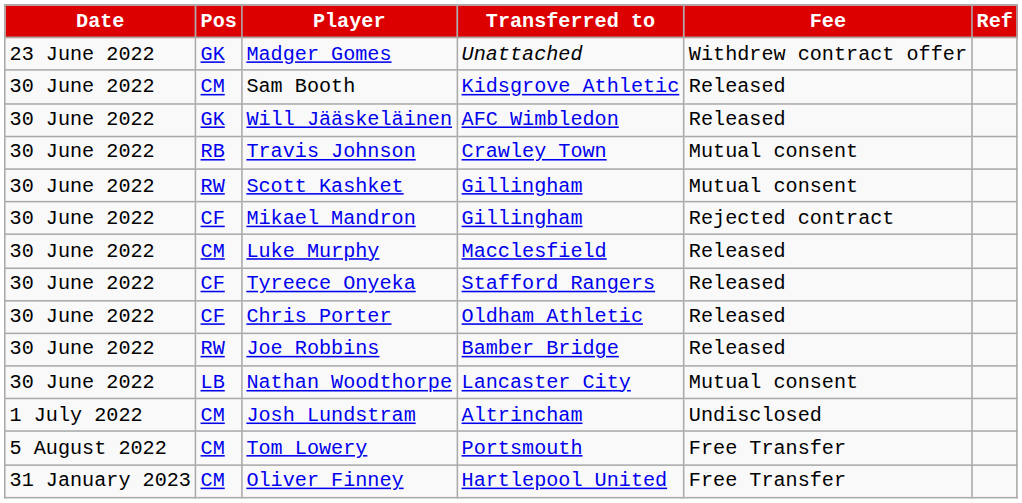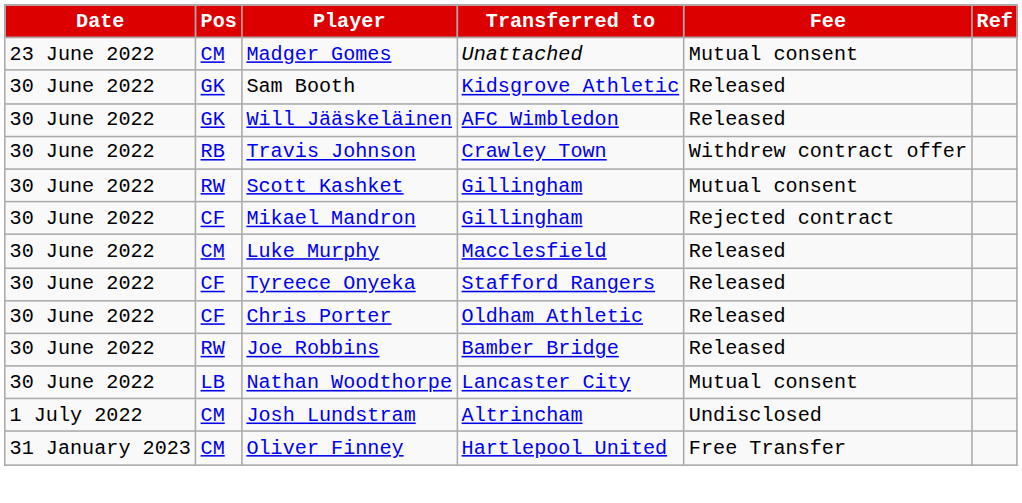(213, 54) GK -> (213, 54) CM
(828, 54) Withdrew contract offer -> (774, 54) Mutual consent
(213, 87) CM -> (213, 87) GK
(774, 153) Mutual consent -> (828, 153) Withdrew contract offer
- row: (307, 448)
